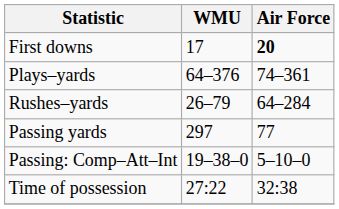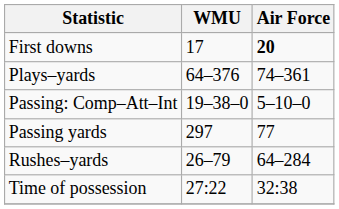rows swapped: (58, 103) <-> (93, 160)
